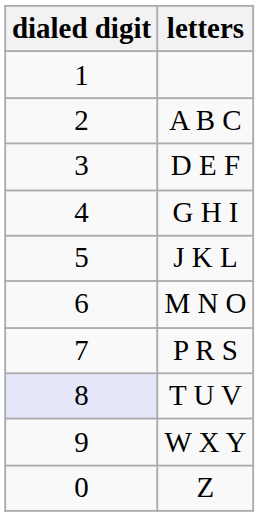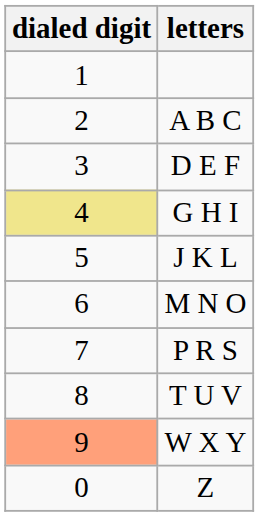(81, 212) no background -> (81, 212) khaki background
(81, 395) lavender background -> (81, 395) no background
(81, 441) no background -> (81, 441) lightsalmon background
